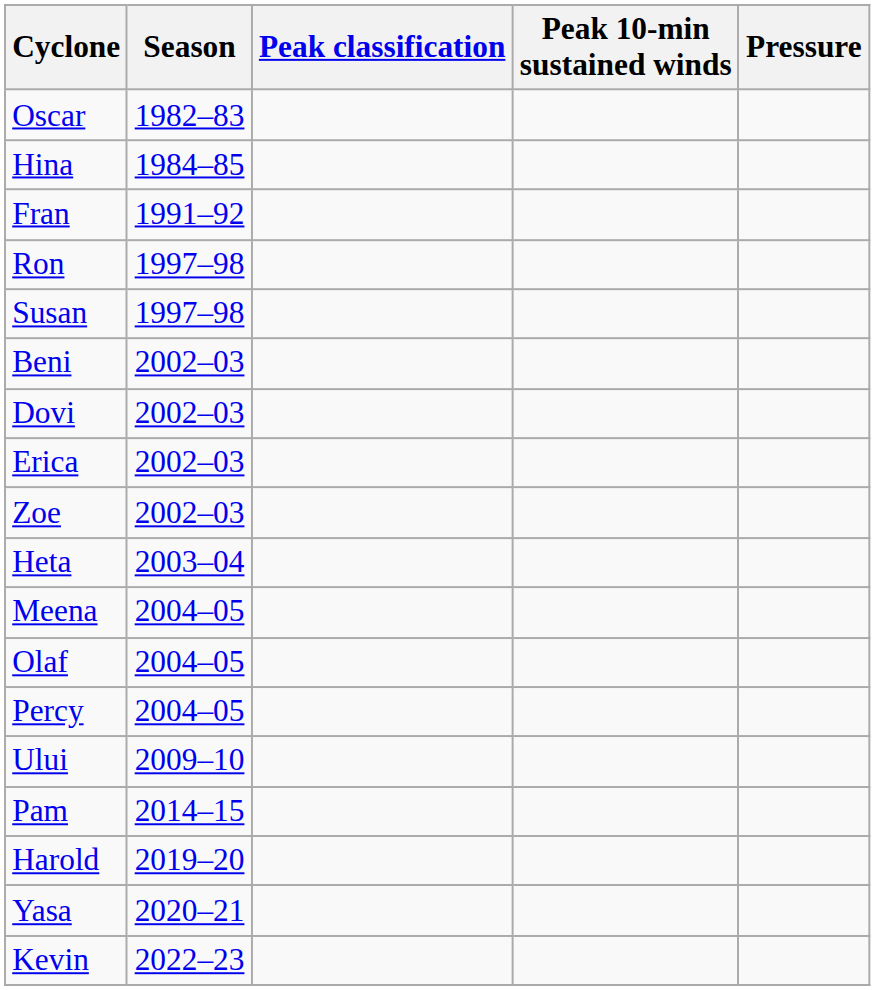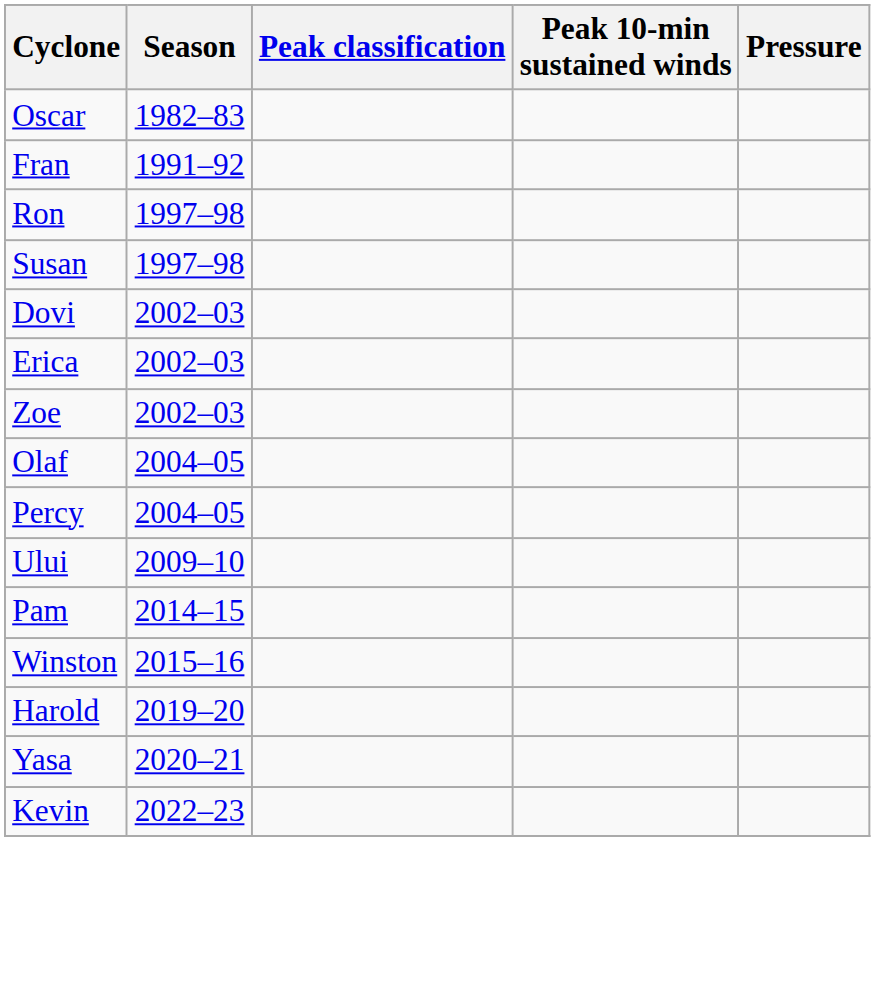- row: (43, 164)
- row: (42, 363)
- row: (42, 561)
- row: (55, 611)
+ row: (65, 661)
